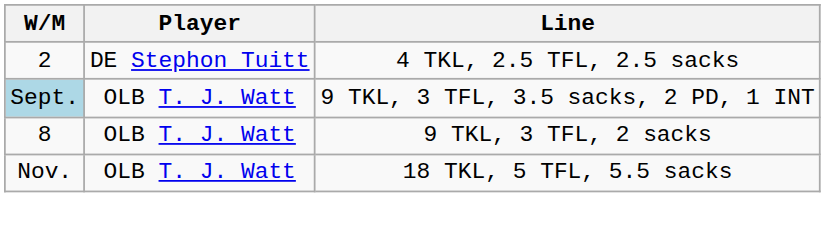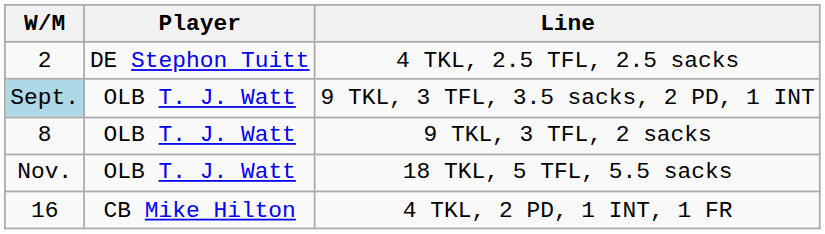+ row: (568, 210)
